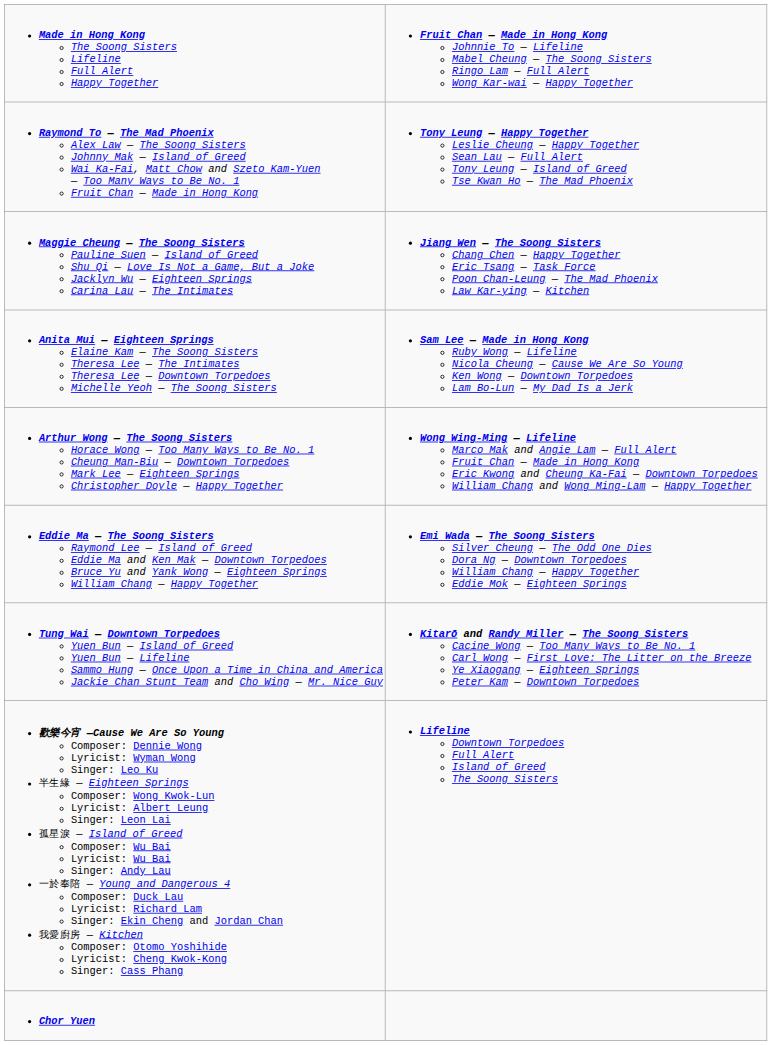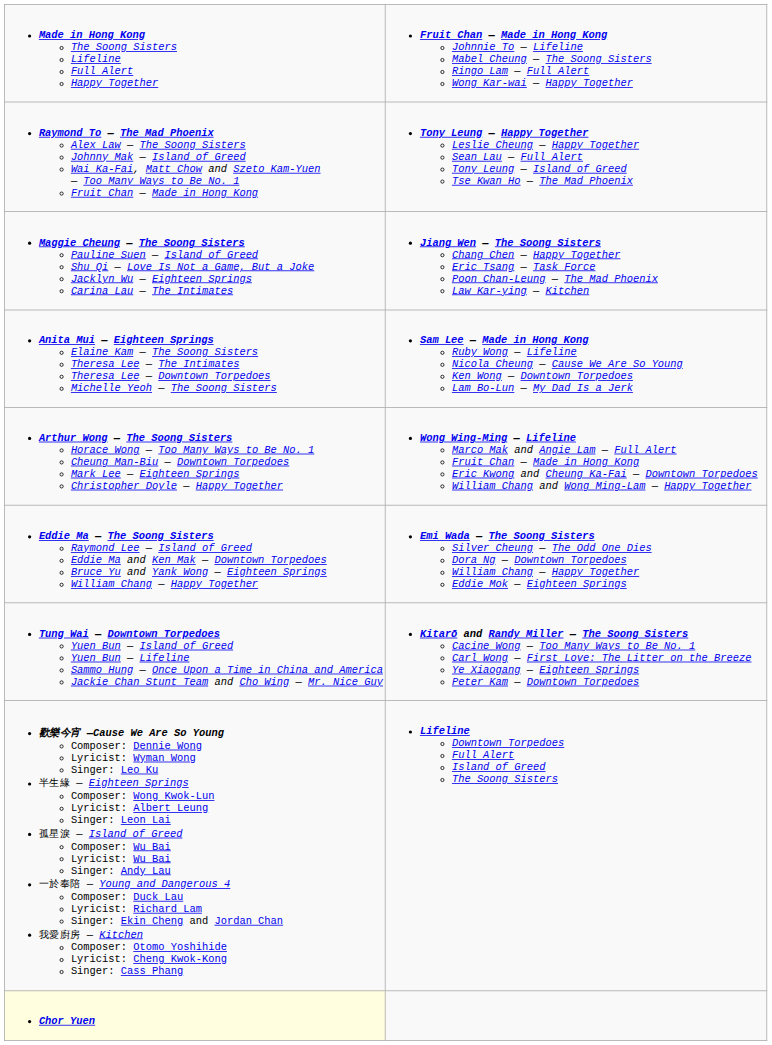(195, 1021) no background -> (195, 1021) lightyellow background
